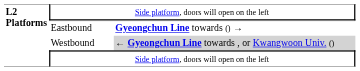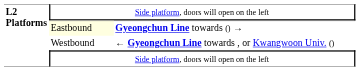(71, 28) no background -> (71, 28) lightyellow background
(225, 43) lightgrey background -> (225, 43) no background
